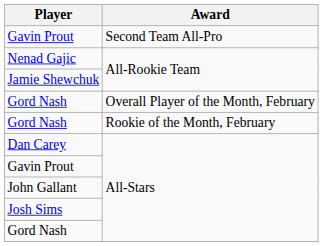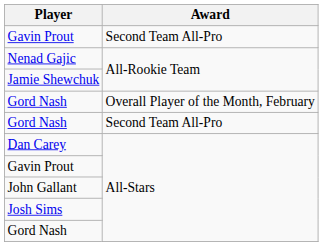(190, 123) Rookie of the Month, February -> (164, 123) Second Team All-Pro
